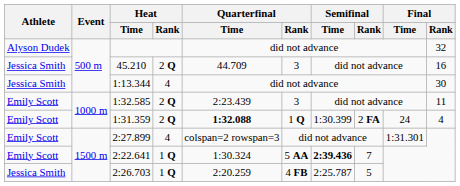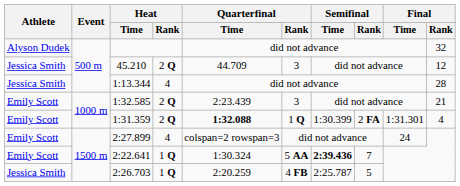(441, 66) 16 -> (441, 66) 12
(441, 84) 30 -> (441, 84) 28
(441, 101) 11 -> (441, 101) 21
(405, 119) 24 -> (405, 119) 1:31.301
(405, 137) 1:31.301 -> (405, 137) 24
